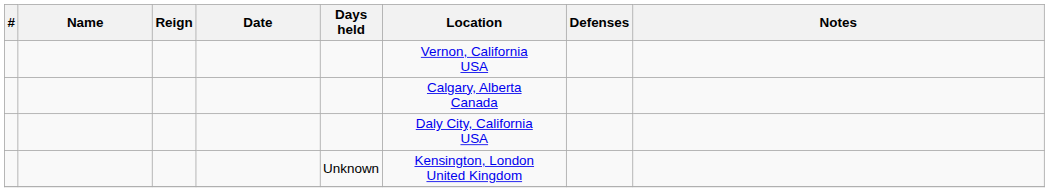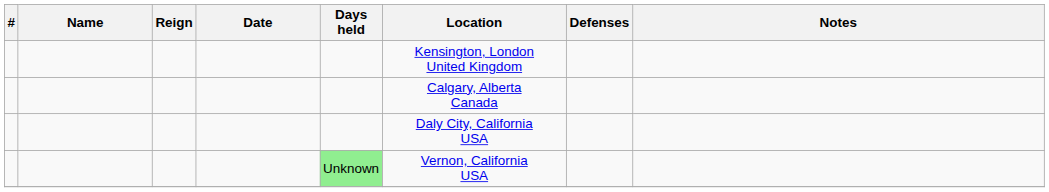(474, 59) Vernon, California USA -> (474, 59) Kensington, London United Kingdom
(351, 168) no background -> (351, 168) lightgreen background
(474, 168) Kensington, London United Kingdom -> (474, 168) Vernon, California USA
